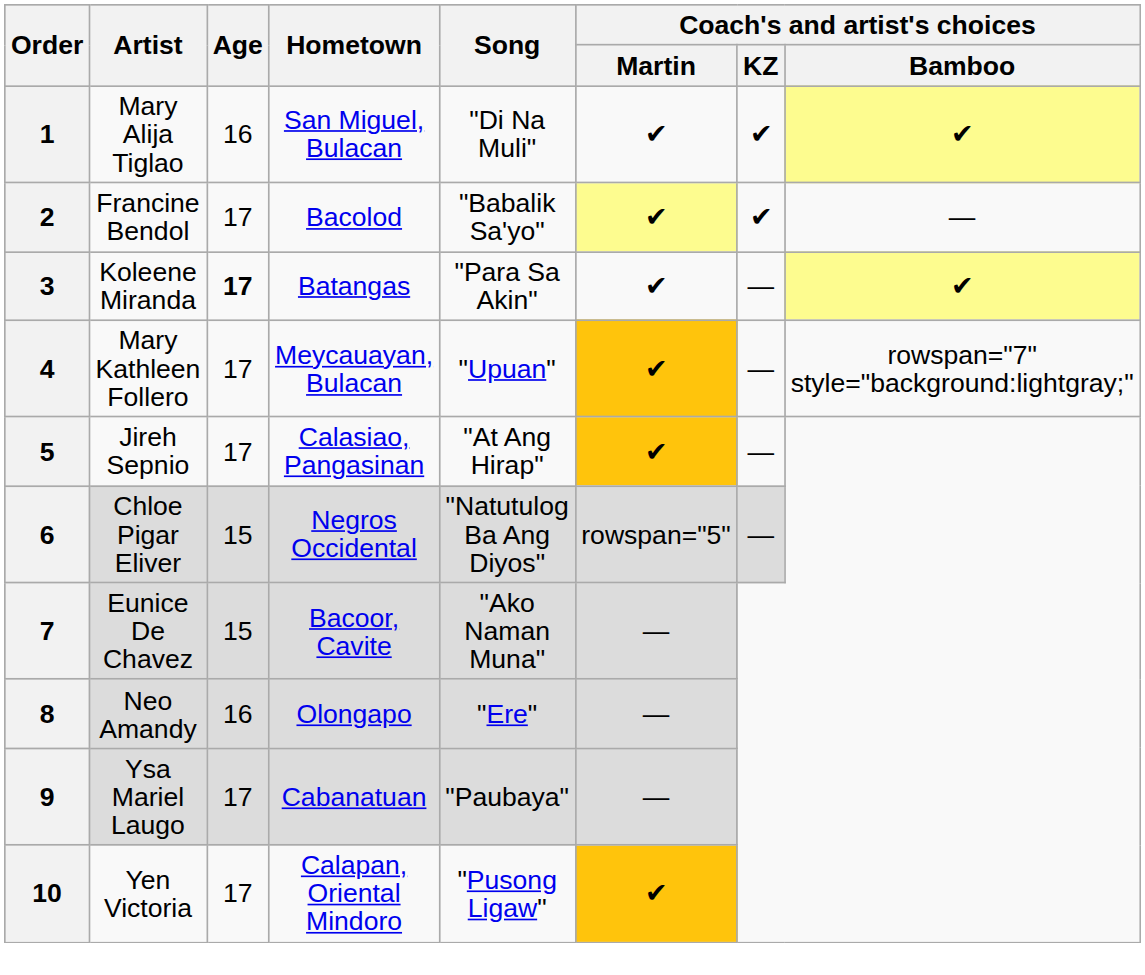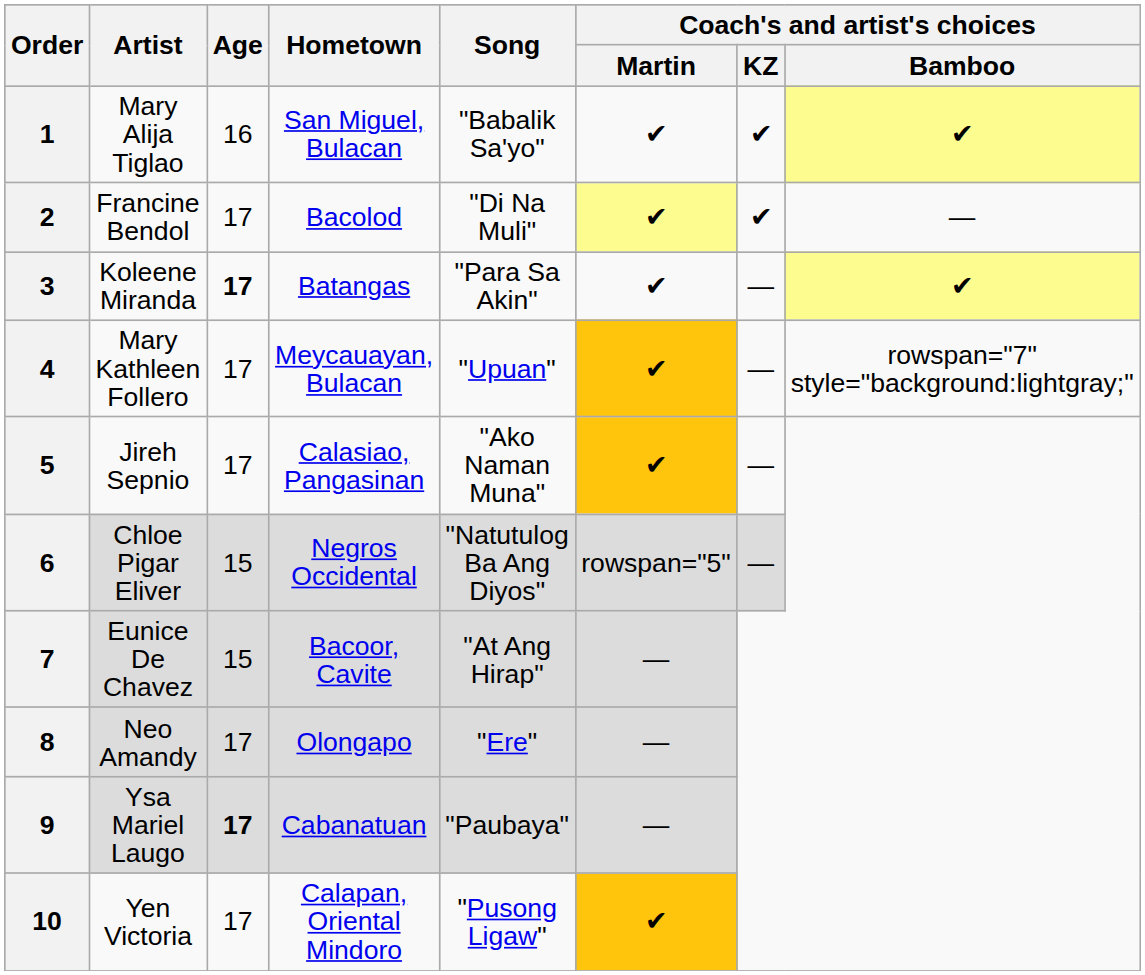(507, 134) "Di Na Muli" -> (507, 134) "Babalik Sa'yo"
(507, 217) "Babalik Sa'yo" -> (507, 217) "Di Na Muli"
(507, 451) "At Ang Hirap" -> (507, 465) "Ako Naman Muna"
(507, 631) "Ako Naman Muna" -> (507, 659) "At Ang Hirap"
(238, 714) 16 -> (238, 742) 17
(238, 797) normal -> (238, 825) bold
